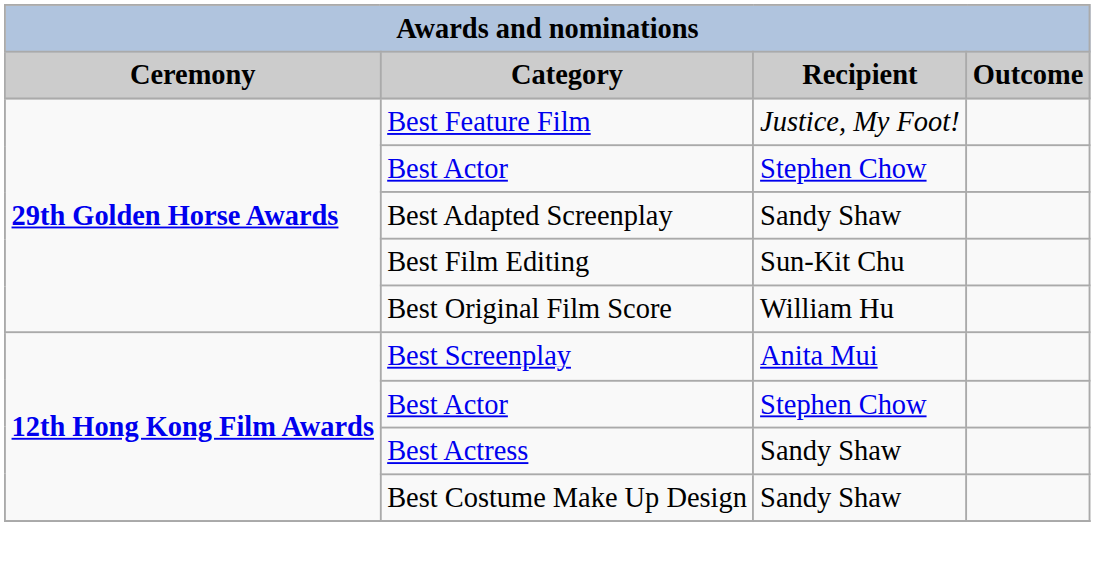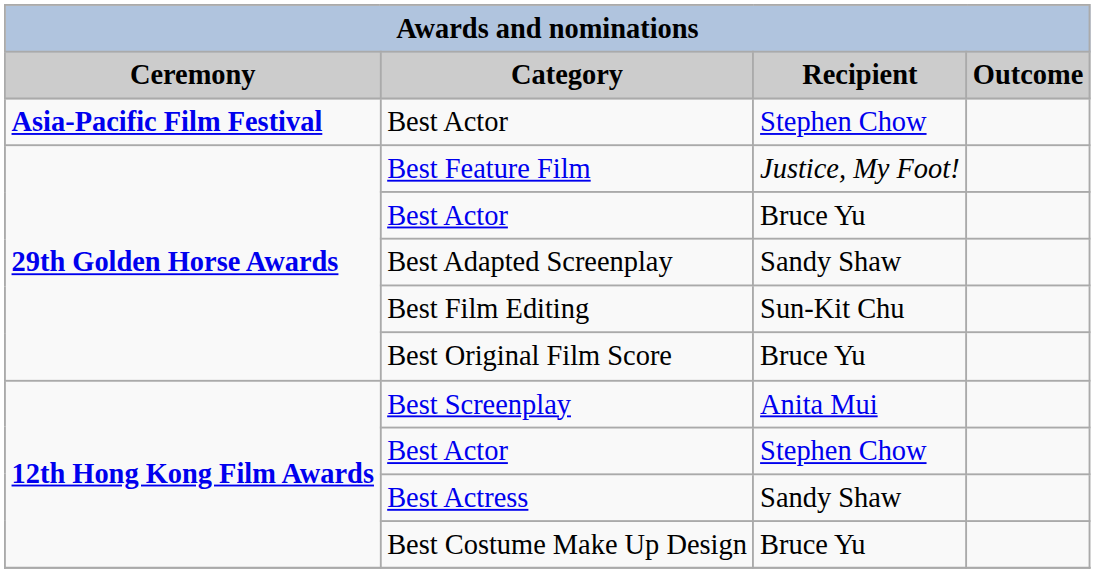+ row: (167, 121)
(843, 168) Stephen Chow -> (813, 215) Bruce Yu
(827, 309) William Hu -> (813, 356) Bruce Yu
(831, 496) Sandy Shaw -> (813, 543) Bruce Yu
